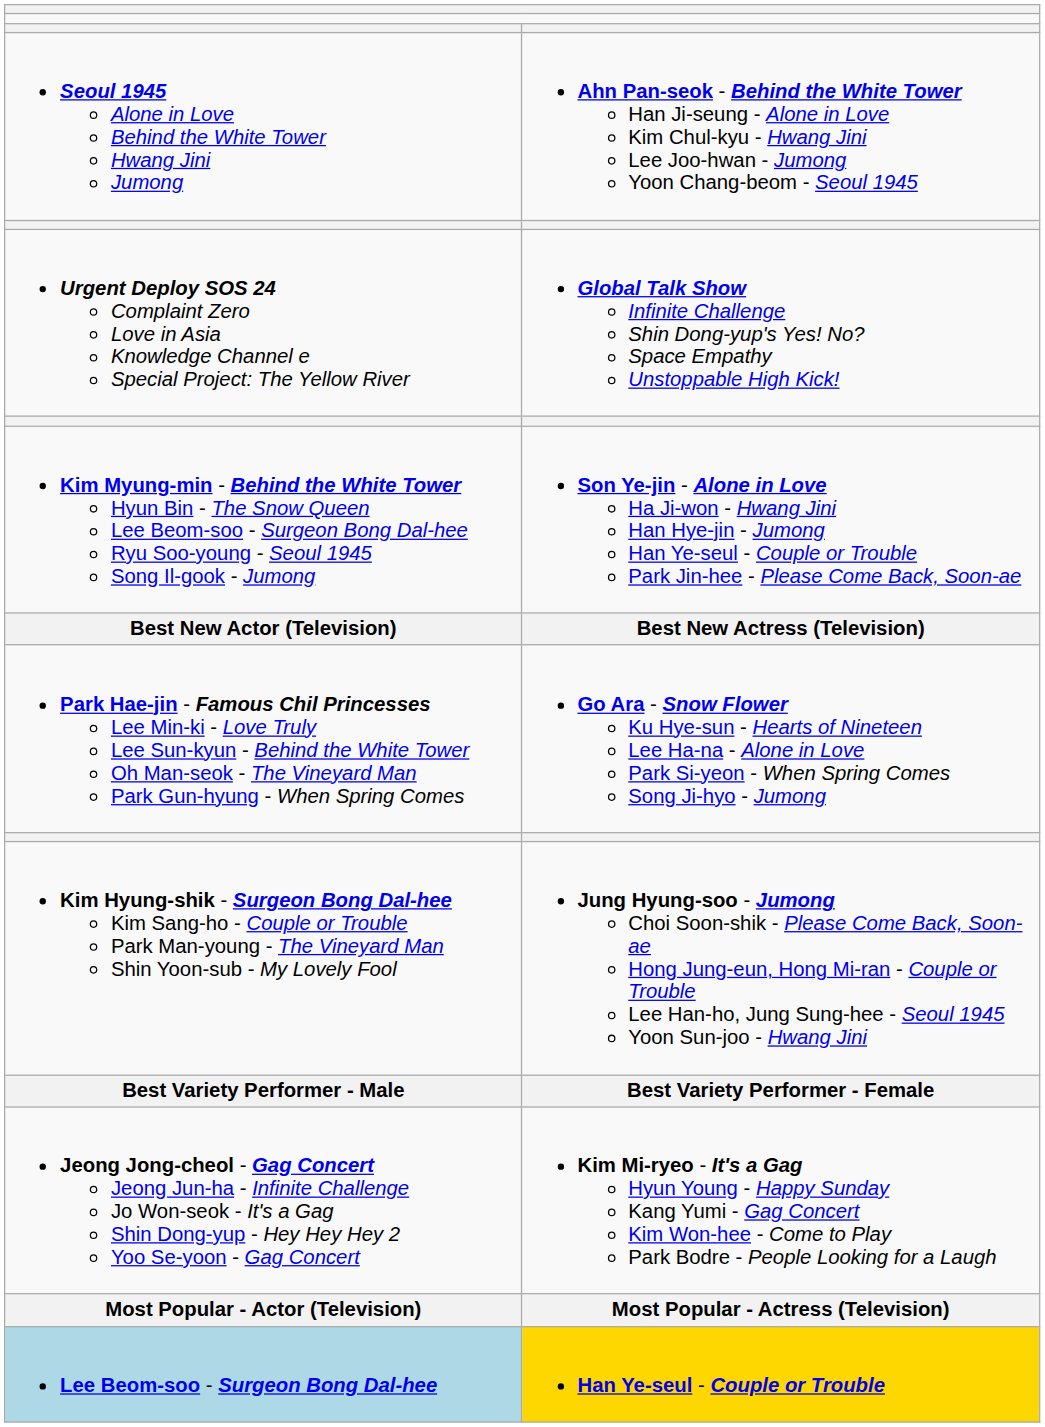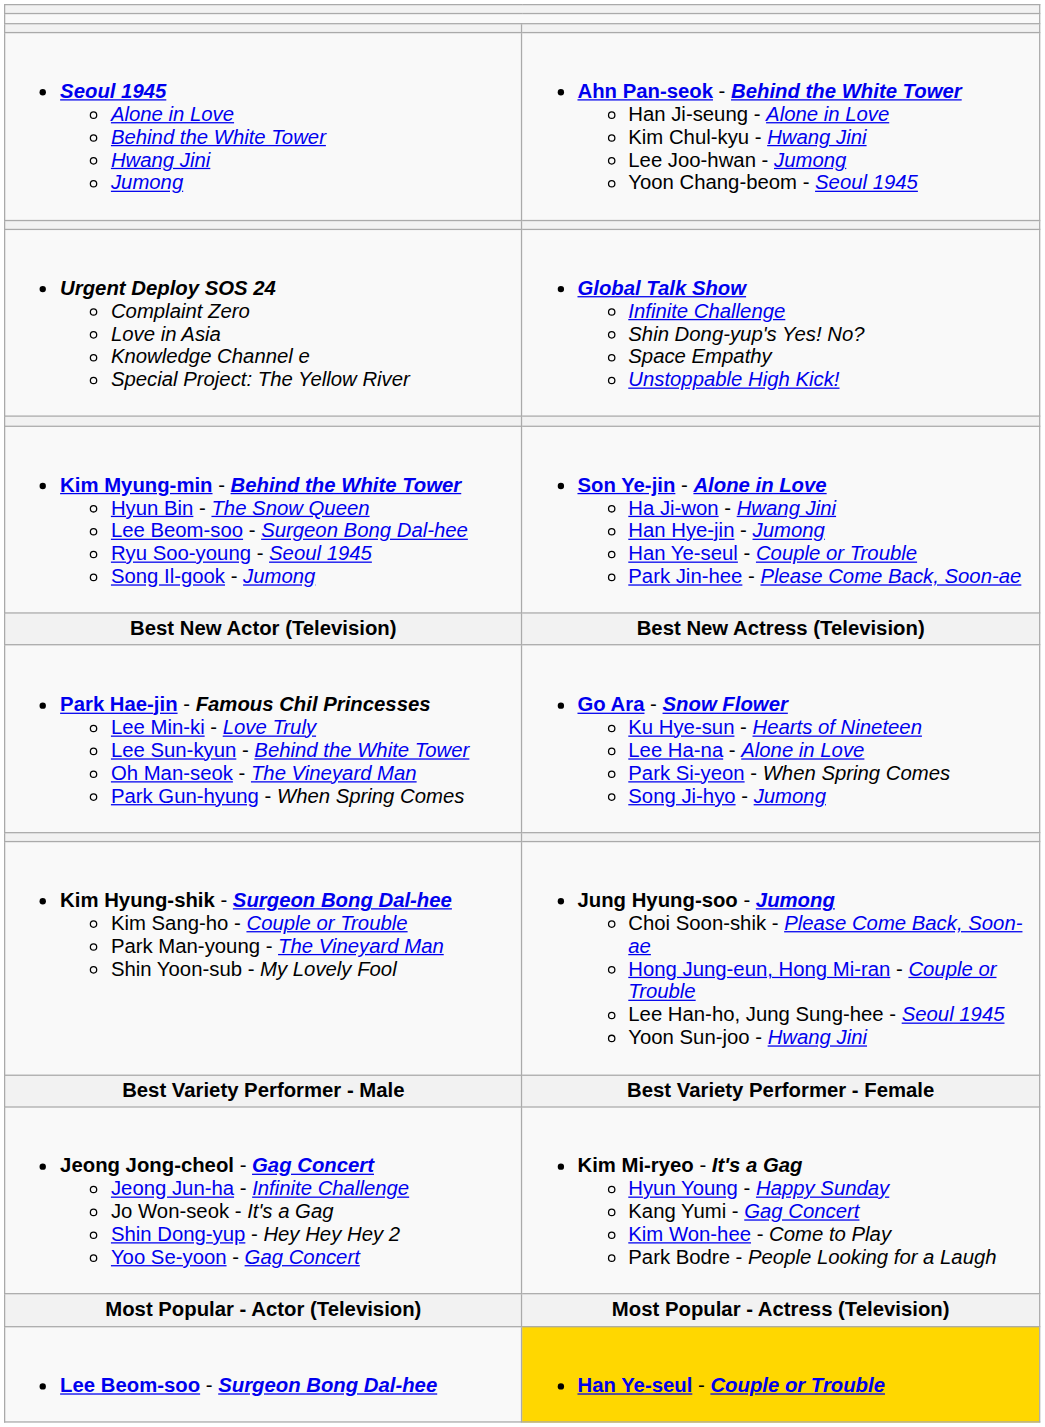(263, 1386) lightblue background -> (263, 1386) no background
